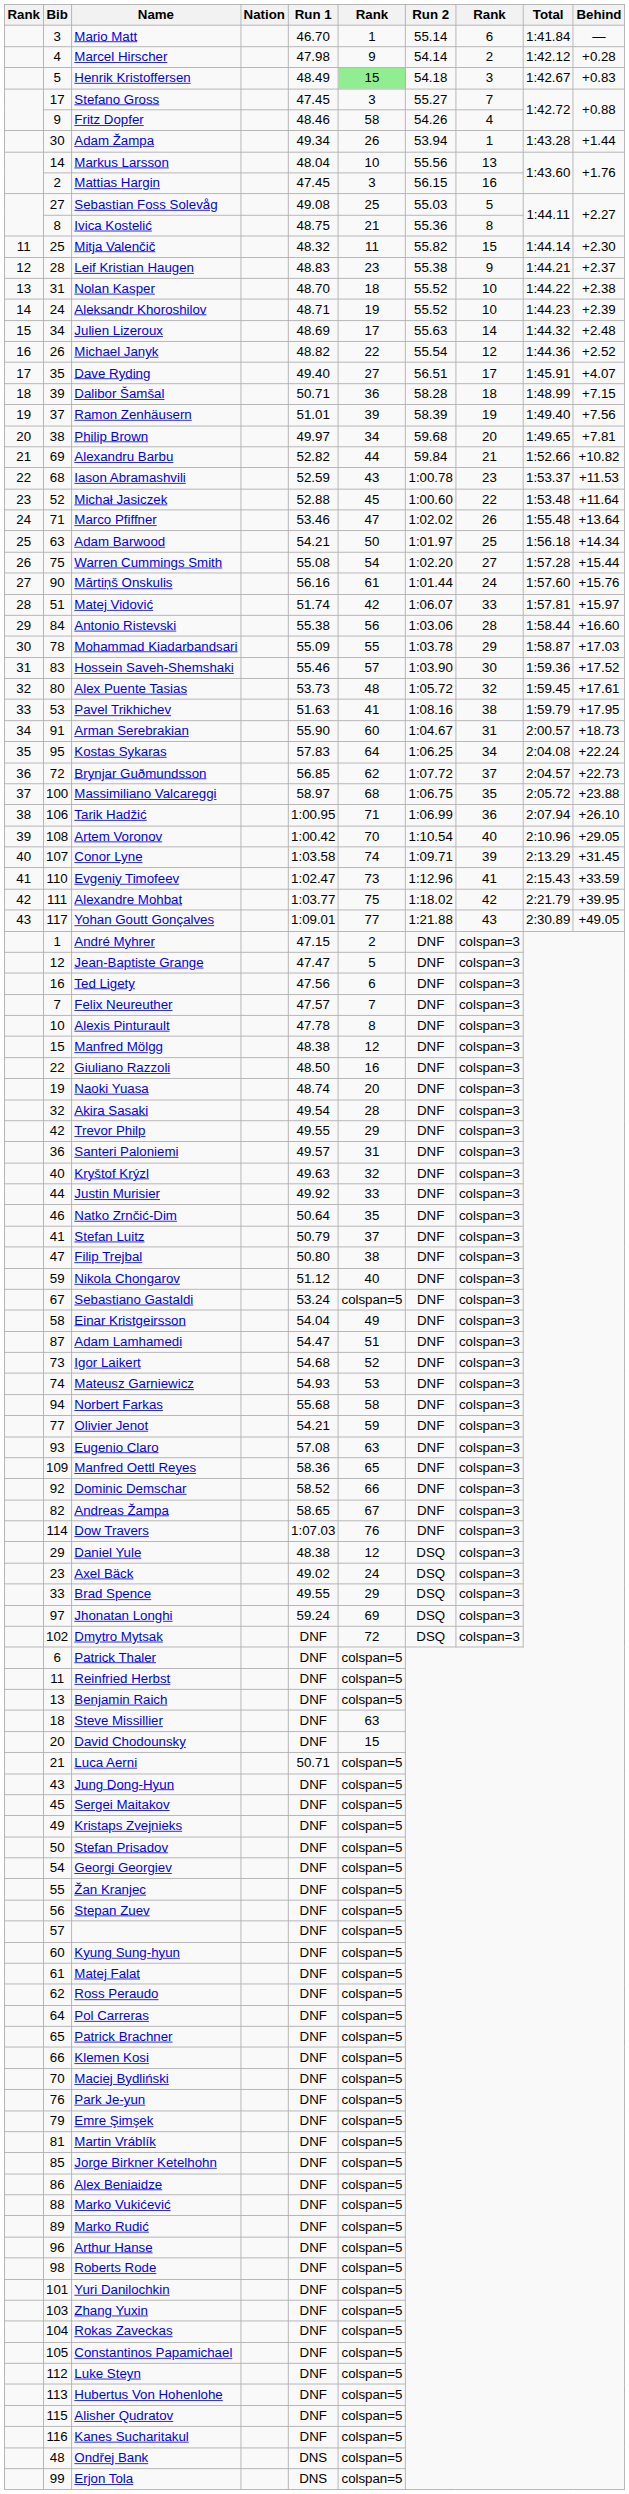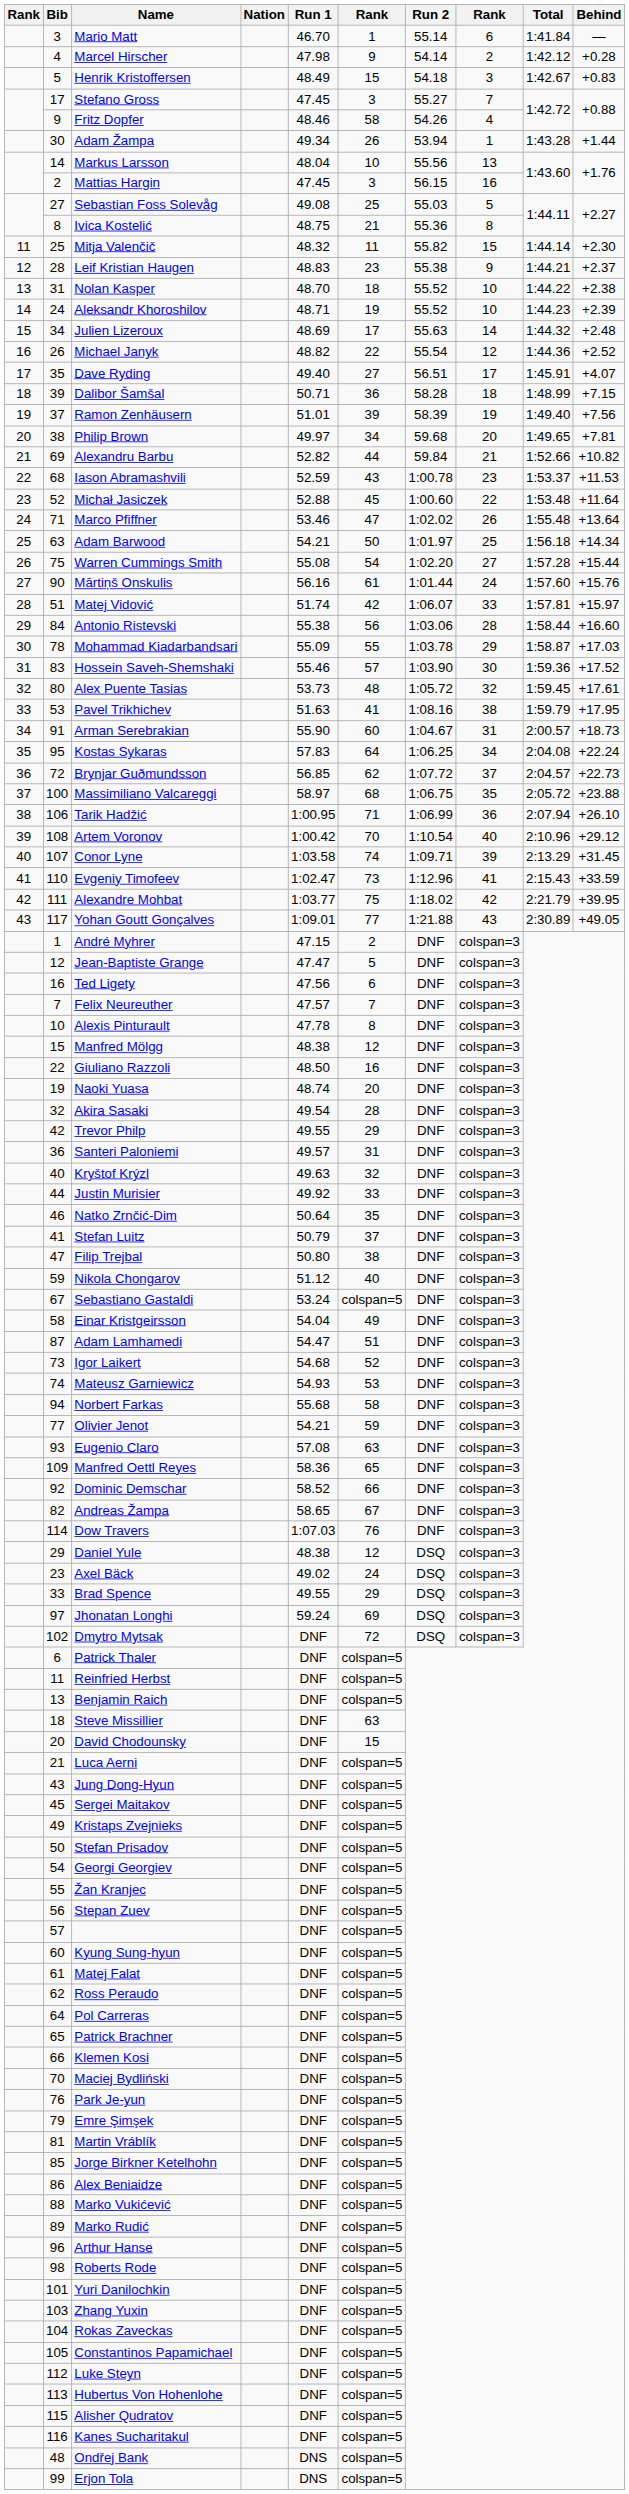(372, 78) lightgreen background -> (372, 78) no background
(599, 836) +29.05 -> (599, 836) +29.12
(313, 1763) 50.71 -> (313, 1763) DNF
